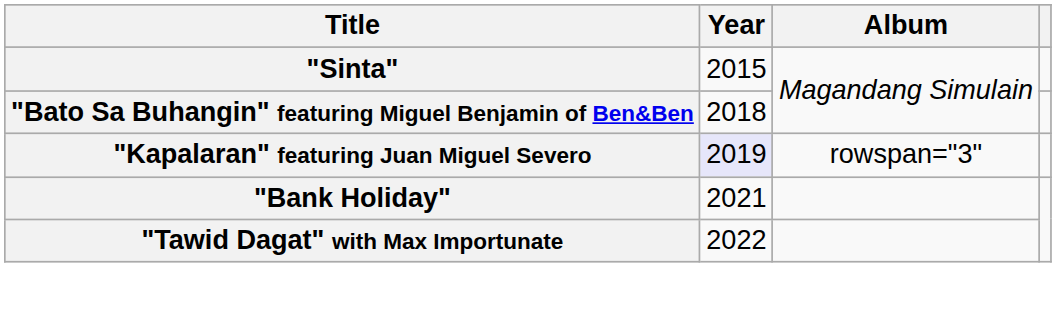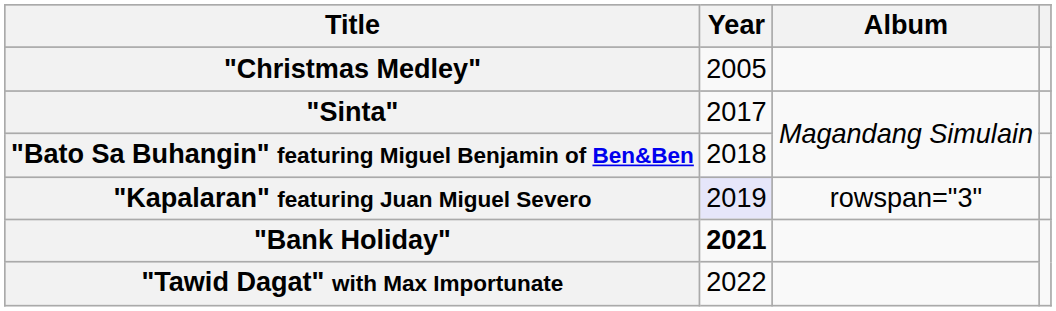+ row: (352, 68)
(736, 68) 2015 -> (736, 111) 2017
(736, 197) normal -> (736, 240) bold
